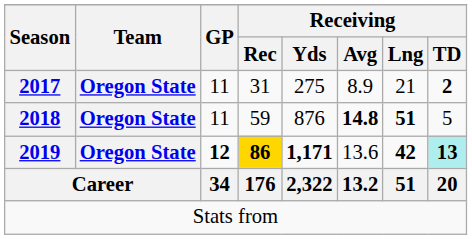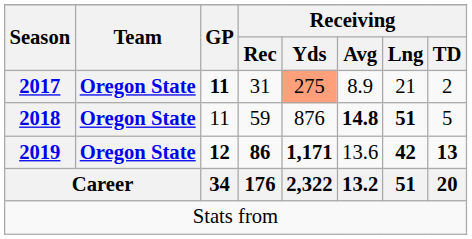(220, 86) normal -> (220, 86) bold
(309, 86) no background -> (309, 86) lightsalmon background
(447, 86) bold -> (447, 86) normal
(260, 151) gold background -> (260, 151) no background
(447, 151) paleturquoise background -> (447, 151) no background
